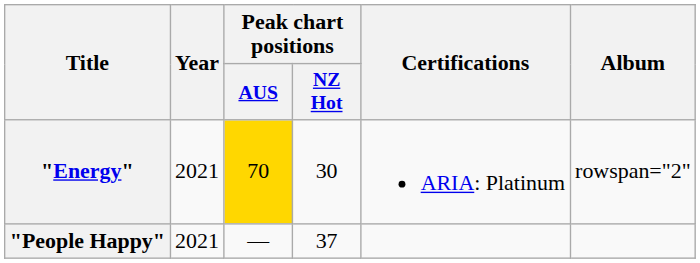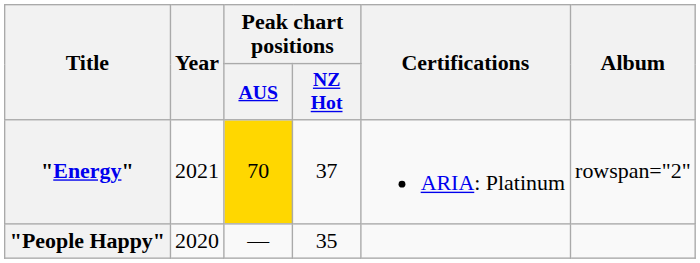(327, 171) 30 -> (327, 171) 37
(197, 240) 2021 -> (197, 240) 2020
(327, 240) 37 -> (327, 240) 35
